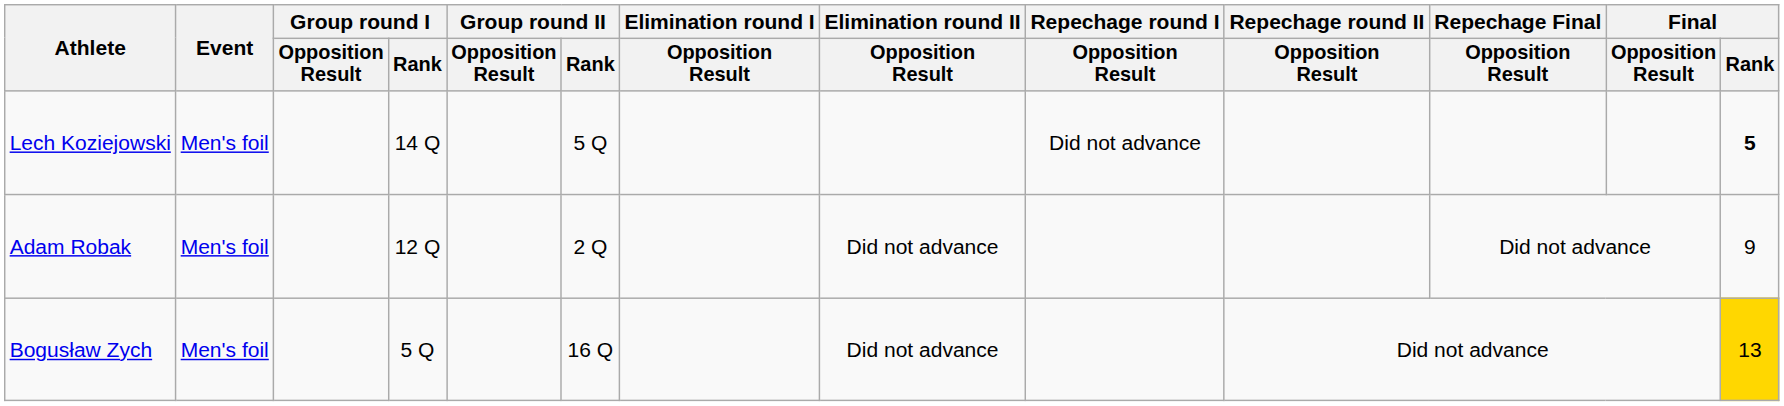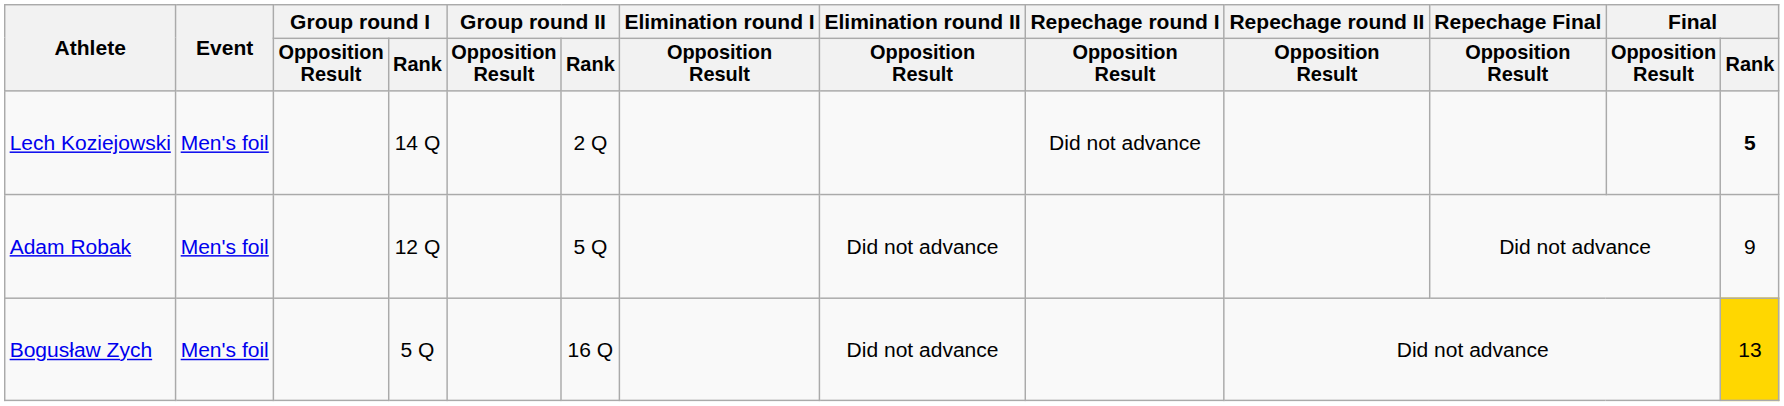(590, 143) 5 Q -> (590, 143) 2 Q
(590, 247) 2 Q -> (590, 247) 5 Q
